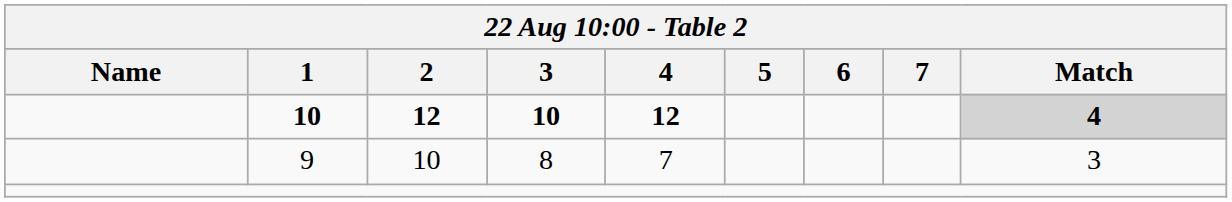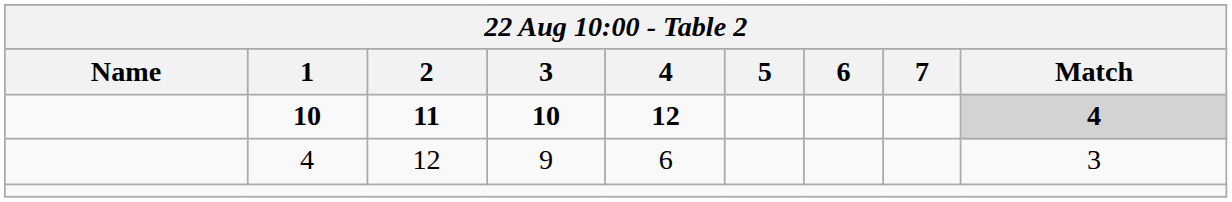(427, 116) 12 -> (427, 116) 11
(307, 160) 9 -> (307, 160) 4
(427, 160) 10 -> (427, 160) 12
(546, 160) 8 -> (546, 160) 9
(666, 160) 7 -> (666, 160) 6
